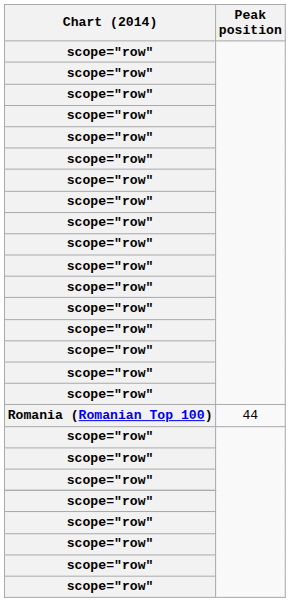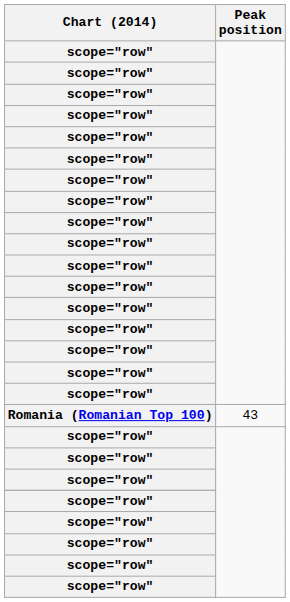(250, 416) 44 -> (250, 416) 43
